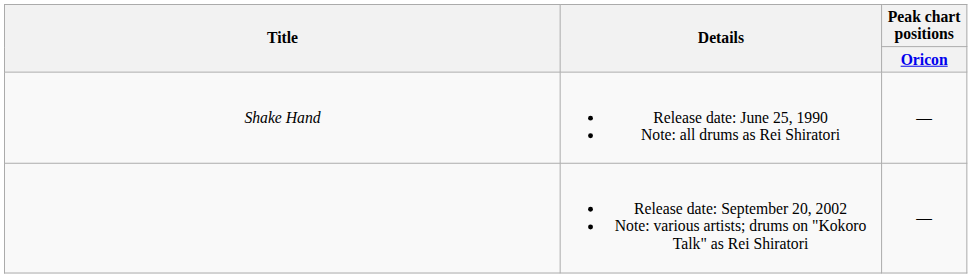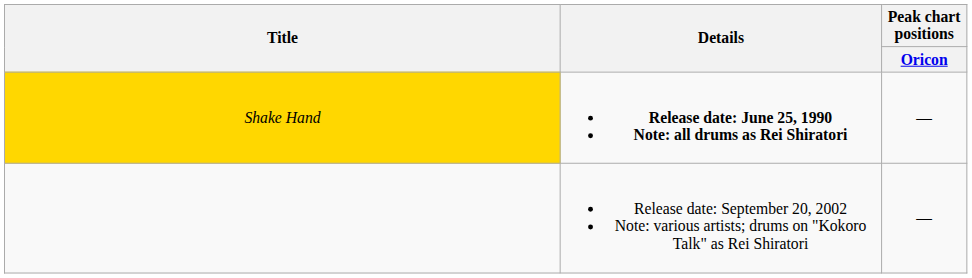(282, 117) no background -> (282, 117) gold background
(721, 126) normal -> (721, 126) bold
